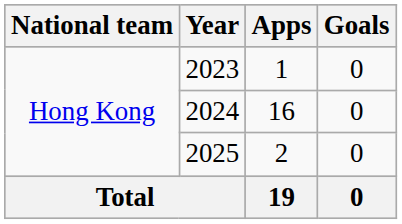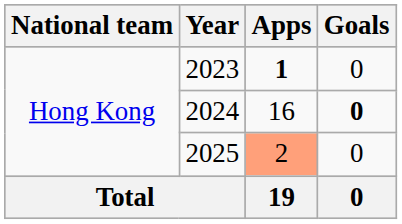(281, 68) normal -> (281, 68) bold
(357, 111) normal -> (357, 111) bold
(281, 153) no background -> (281, 153) lightsalmon background
